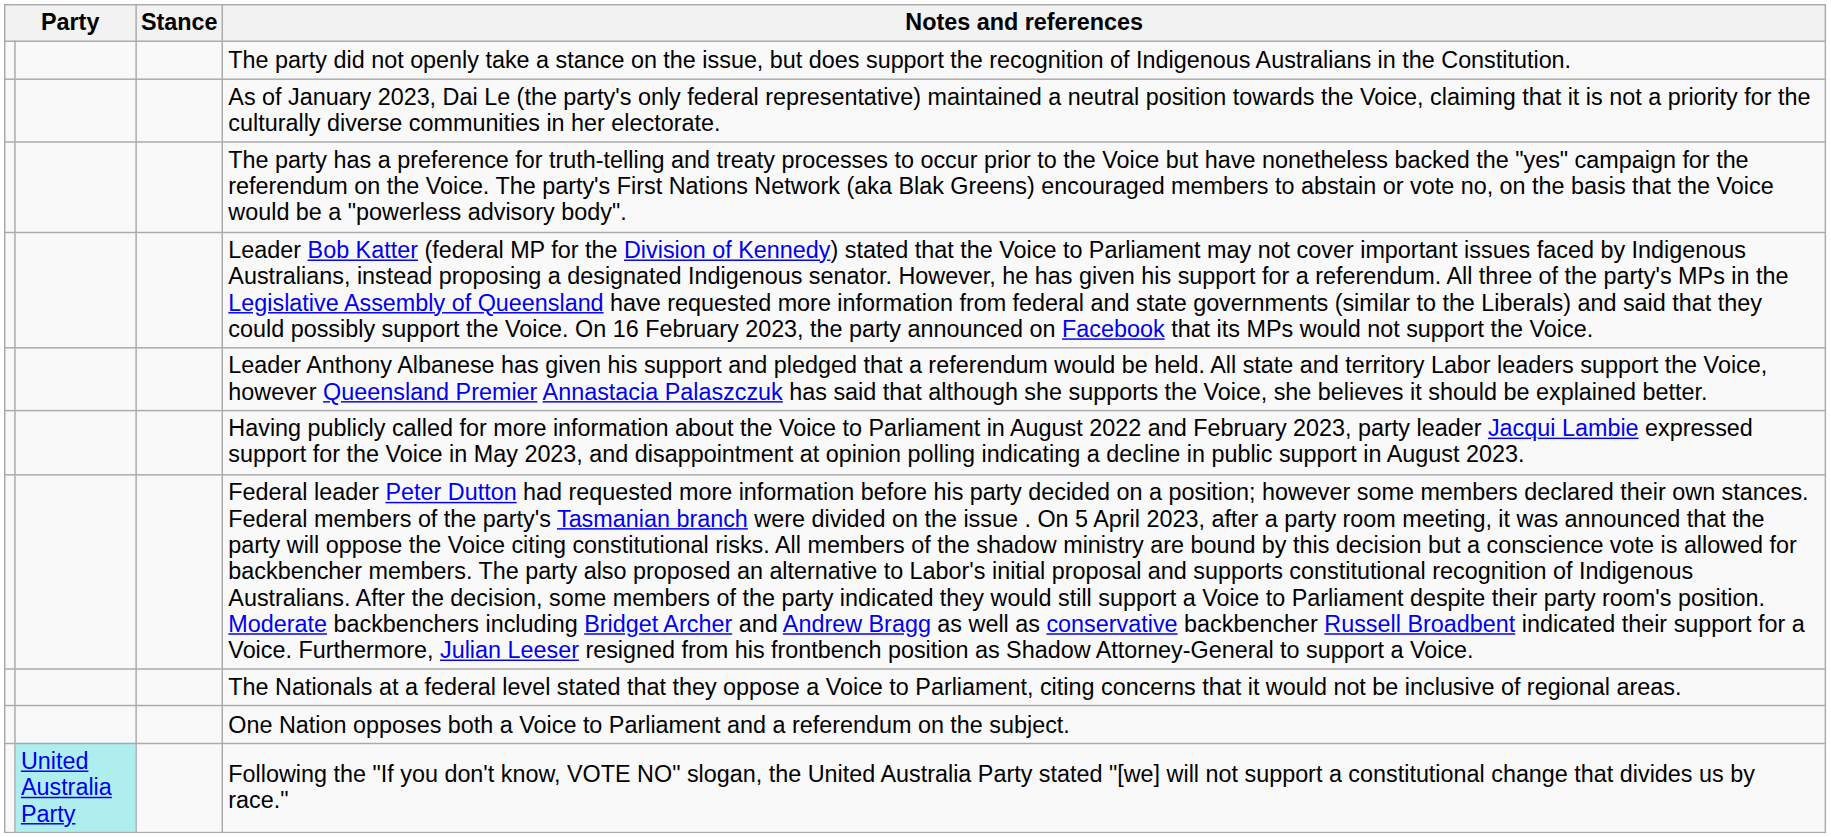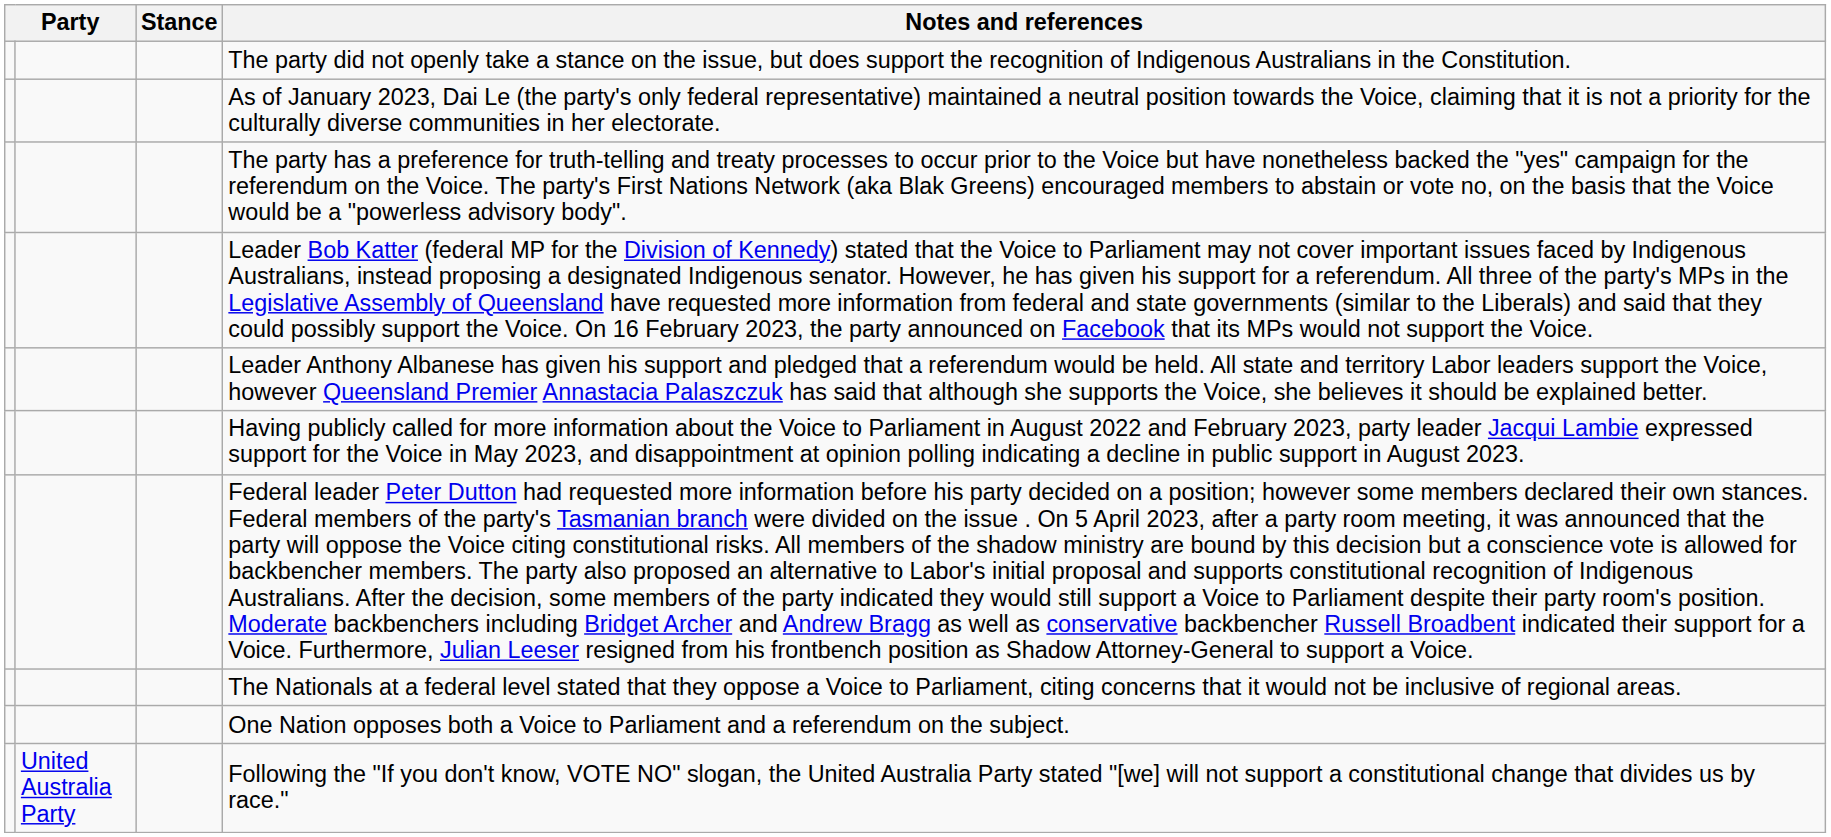(66, 787) paleturquoise background -> (66, 787) no background
